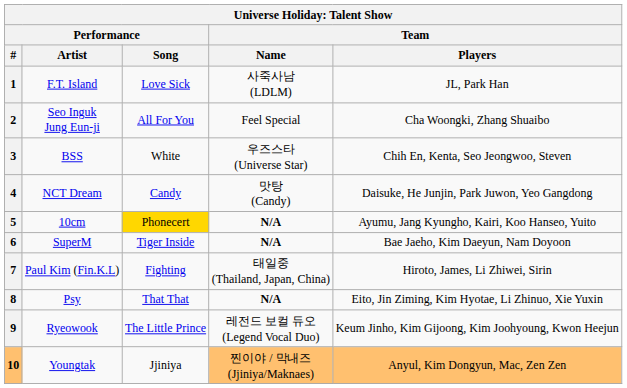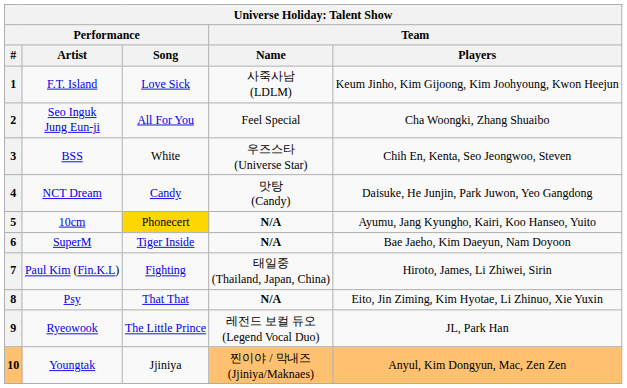(477, 84) JL, Park Han -> (477, 84) Keum Jinho, Kim Gijoong, Kim Joohyoung, Kwon Heejun
(477, 328) Keum Jinho, Kim Gijoong, Kim Joohyoung, Kwon Heejun -> (477, 328) JL, Park Han
